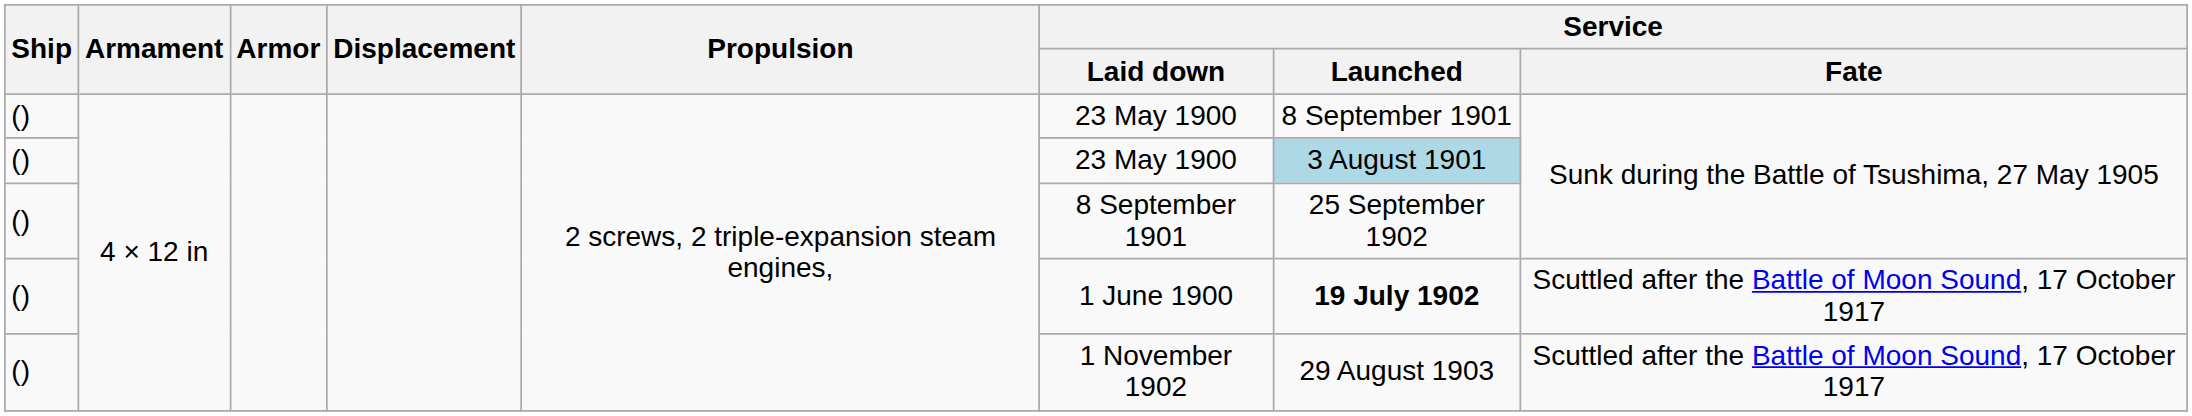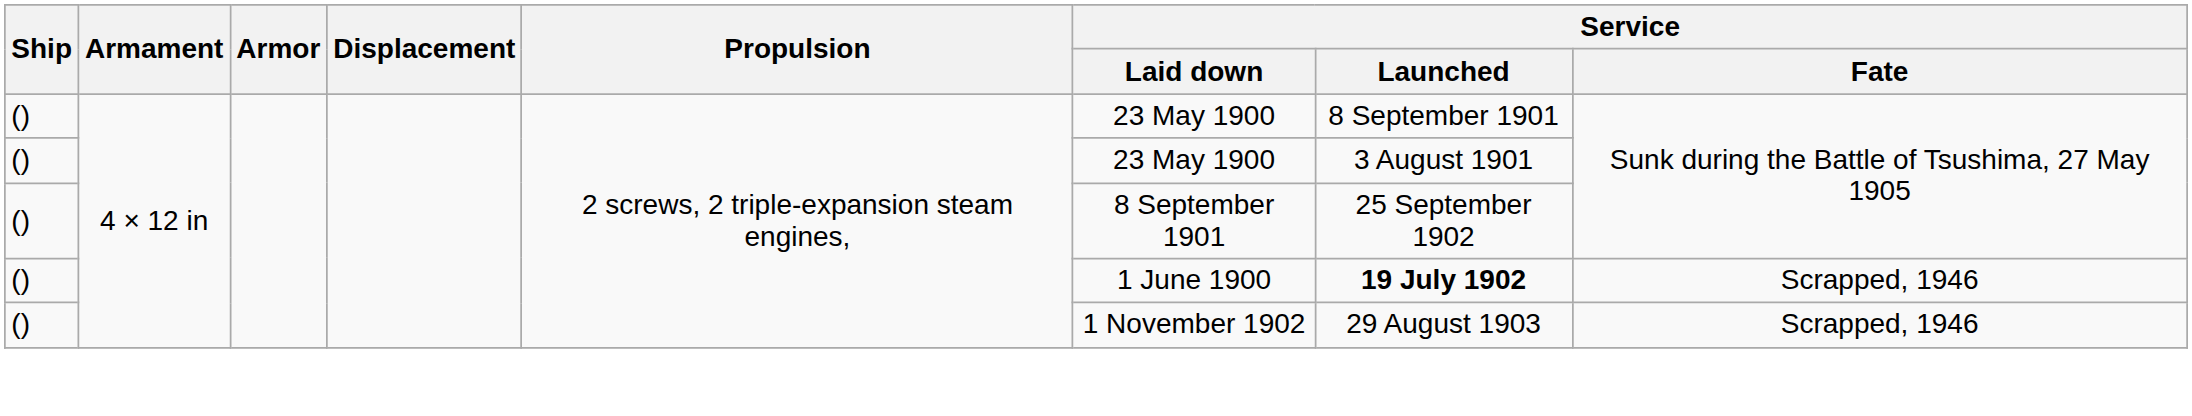(1397, 159) lightblue background -> (1444, 159) no background
(1854, 295) Scuttled after the Battle of Moon Sound, 17 October 1917 -> (1880, 280) Scrapped, 1946
(1854, 371) Scuttled after the Battle of Moon Sound, 17 October 1917 -> (1880, 324) Scrapped, 1946
